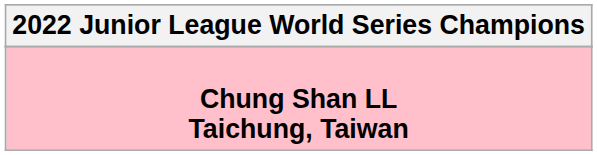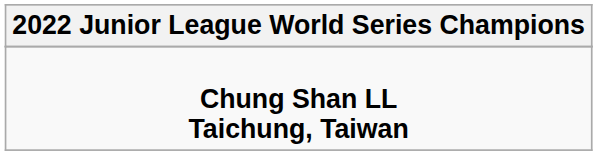(299, 113) pink background -> (299, 113) no background
